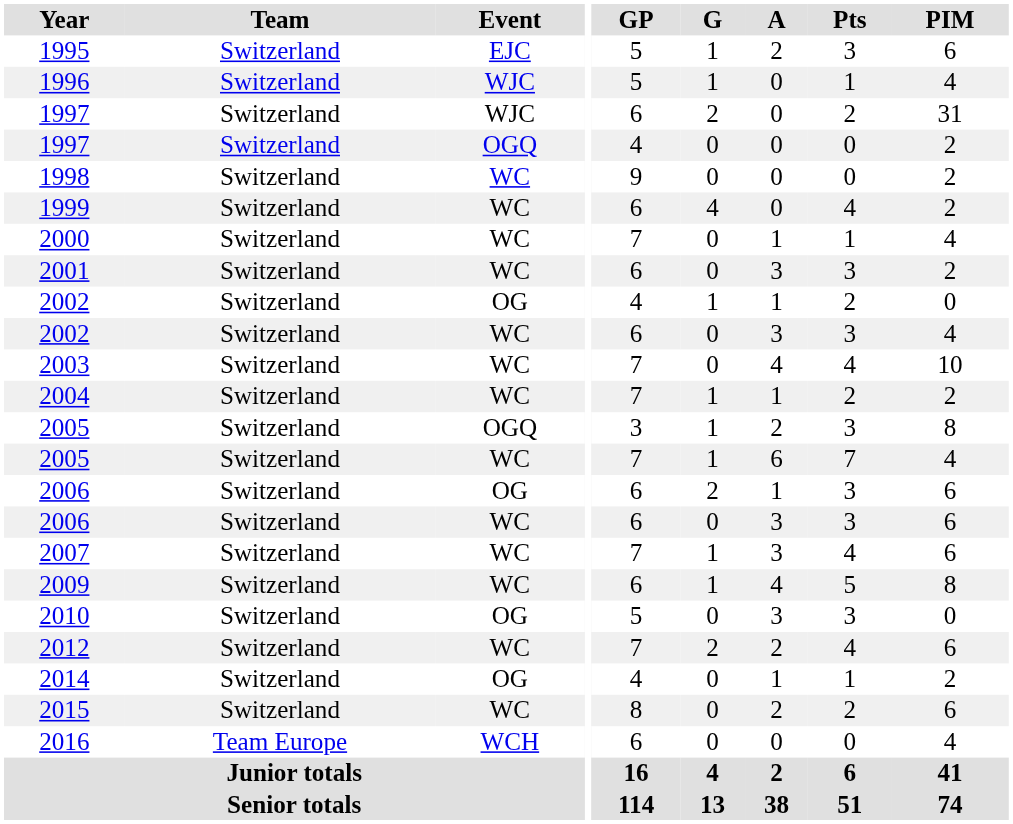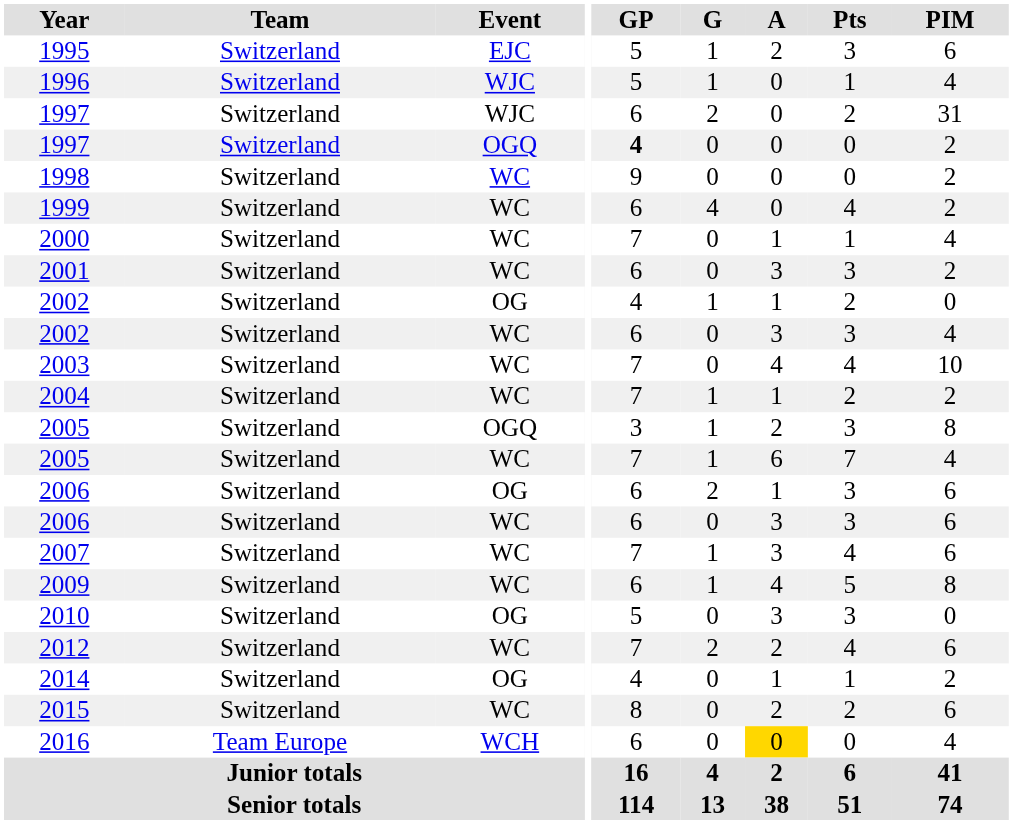(636, 145) normal -> (636, 145) bold
(776, 741) no background -> (776, 741) gold background
